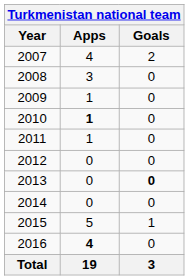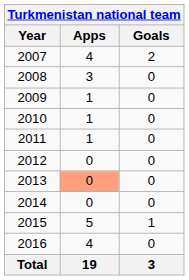(89, 118) bold -> (89, 118) normal
(89, 181) no background -> (89, 181) lightsalmon background
(151, 181) bold -> (151, 181) normal
(89, 243) bold -> (89, 243) normal
